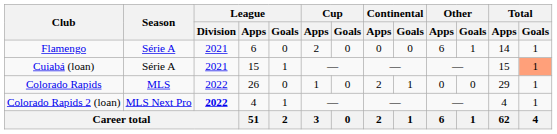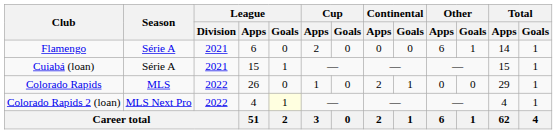(535, 66) lightsalmon background -> (535, 66) no background
(216, 102) bold -> (216, 102) normal
(285, 102) no background -> (285, 102) lightyellow background
